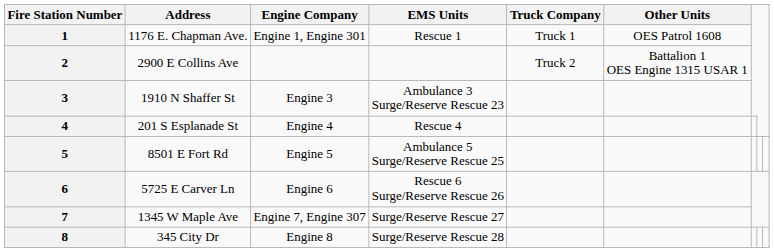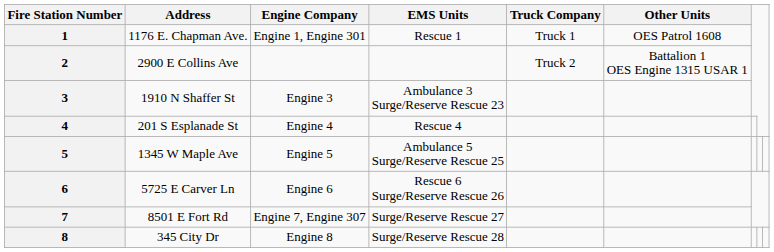(188, 153) 8501 E Fort Rd -> (188, 153) 1345 W Maple Ave
(188, 216) 1345 W Maple Ave -> (188, 216) 8501 E Fort Rd
